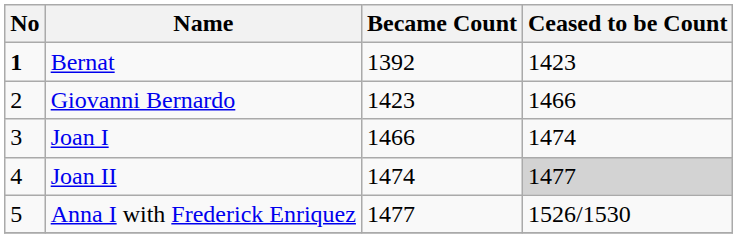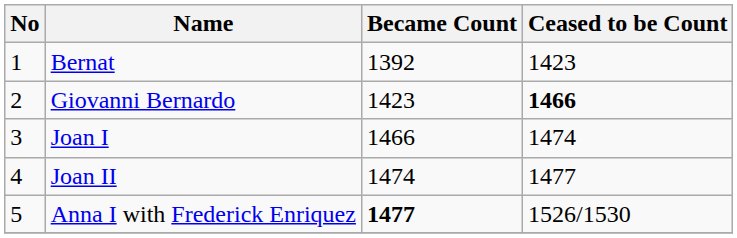(16, 61) bold -> (16, 61) normal
(552, 99) normal -> (552, 99) bold
(552, 175) lightgrey background -> (552, 175) no background
(391, 213) normal -> (391, 213) bold
